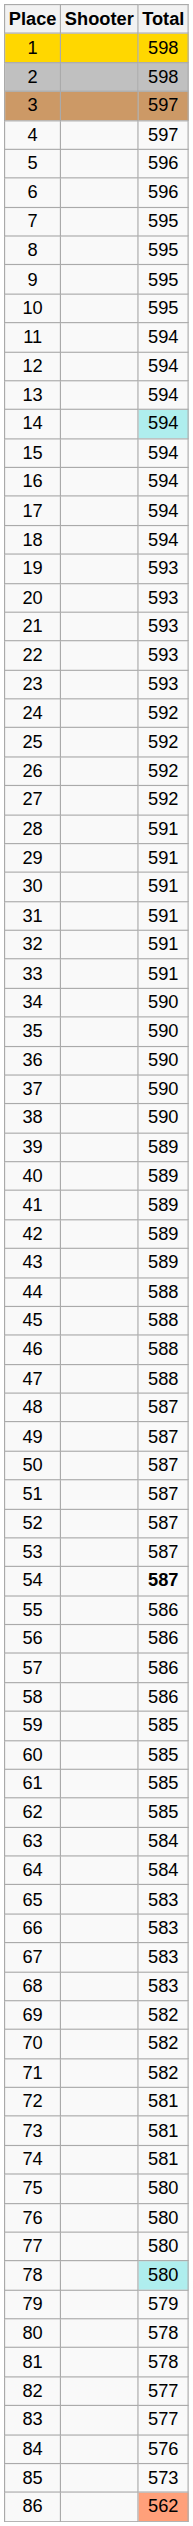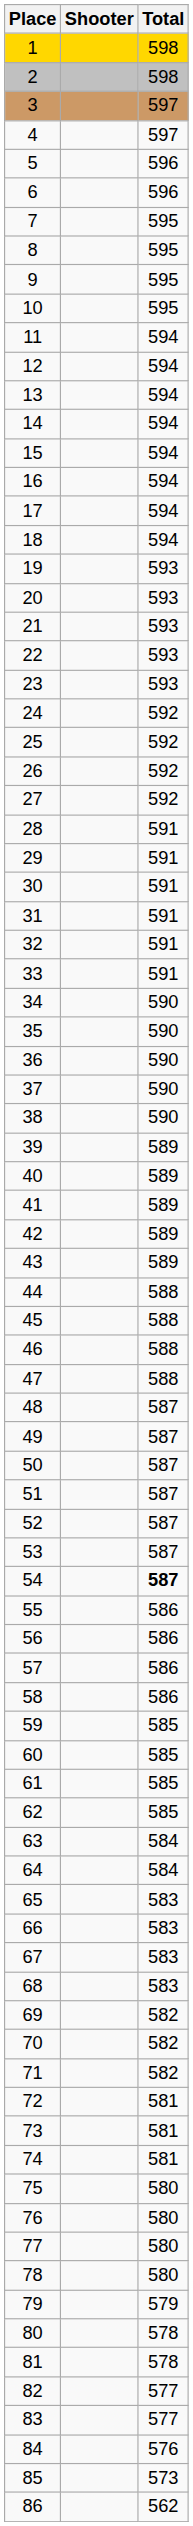(163, 423) paleturquoise background -> (163, 423) no background
(163, 2275) paleturquoise background -> (163, 2275) no background
(163, 2506) lightsalmon background -> (163, 2506) no background
